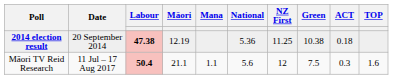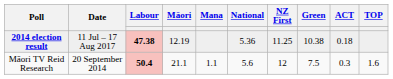(97, 42) 20 September 2014 -> (97, 42) 11 Jul – 17 Aug 2017
(97, 64) 11 Jul – 17 Aug 2017 -> (97, 64) 20 September 2014
